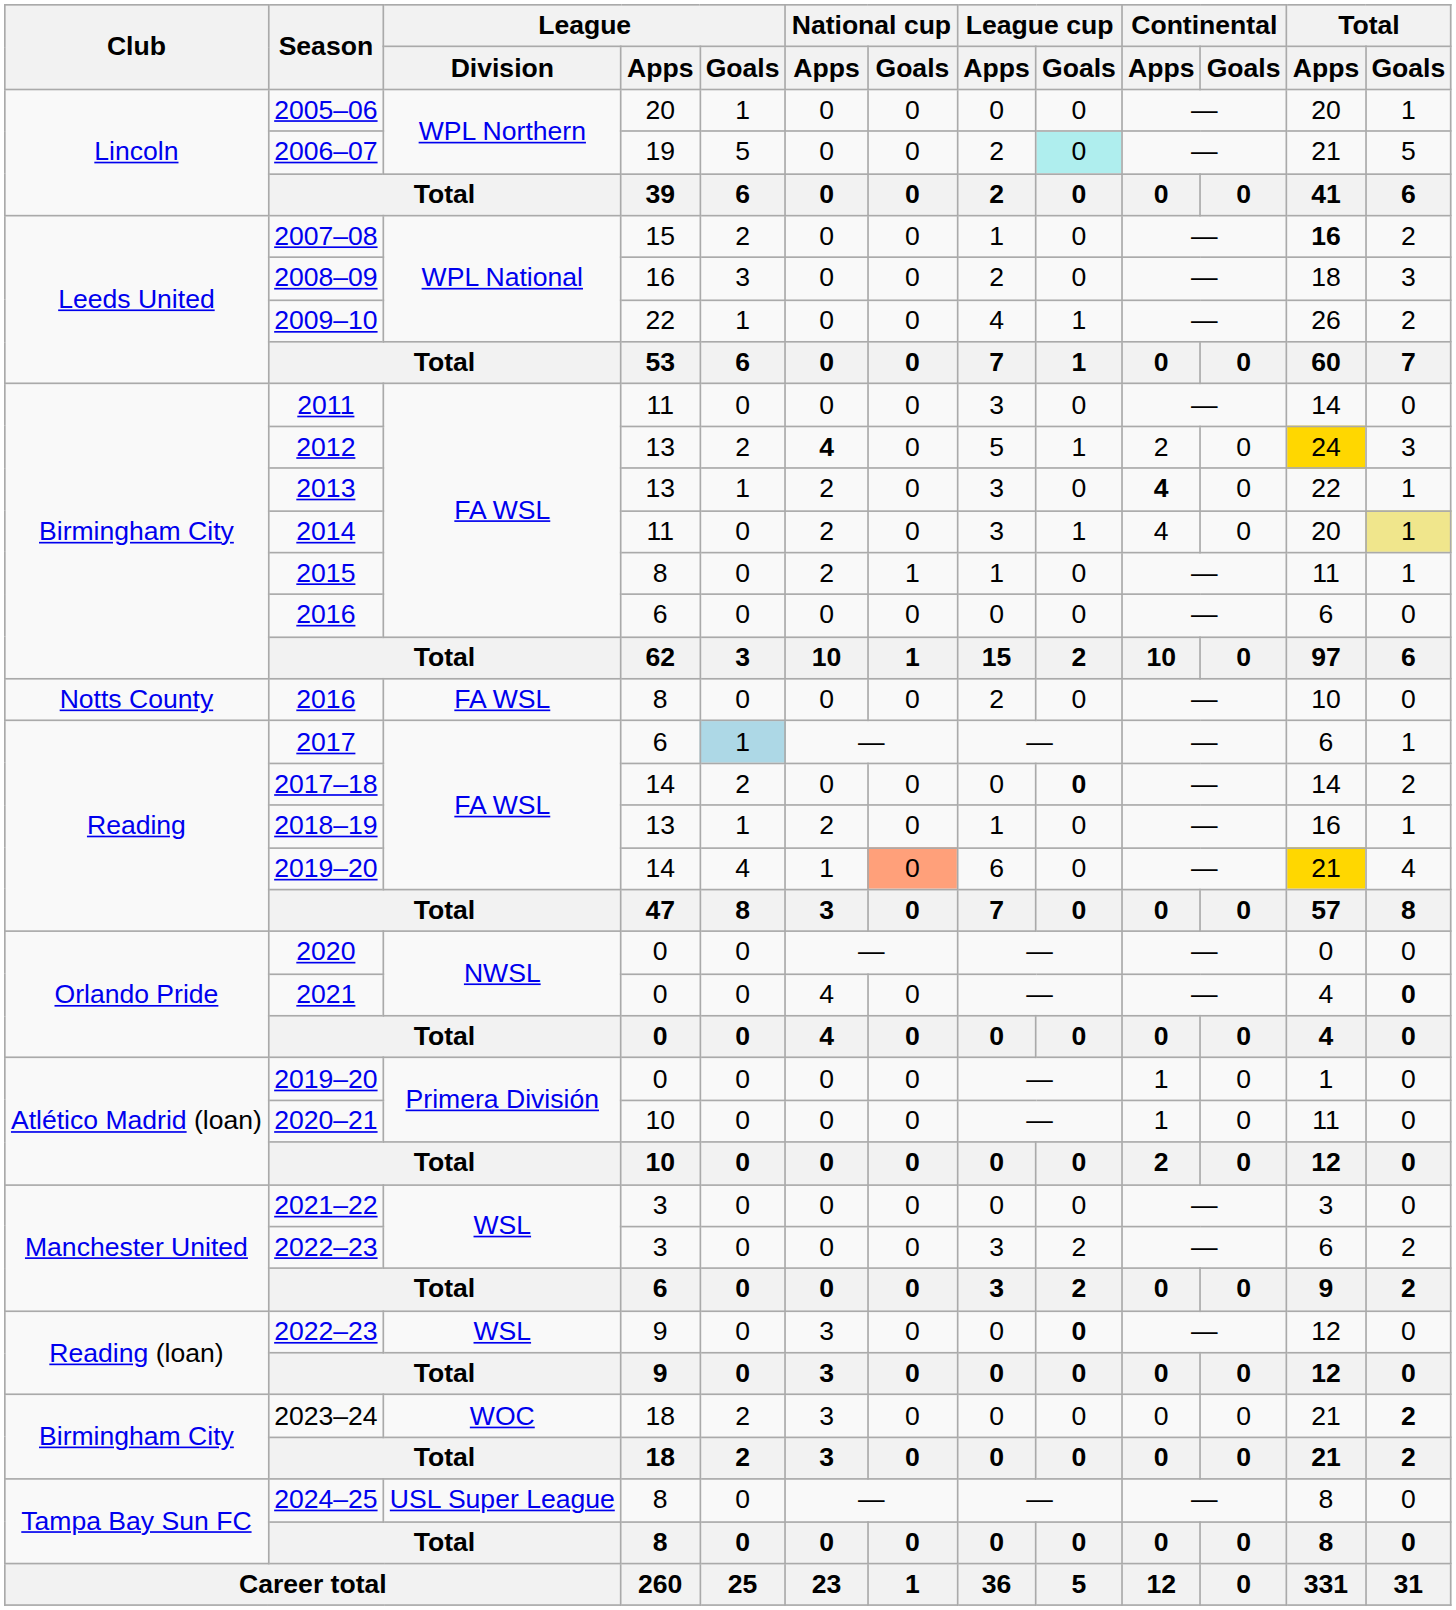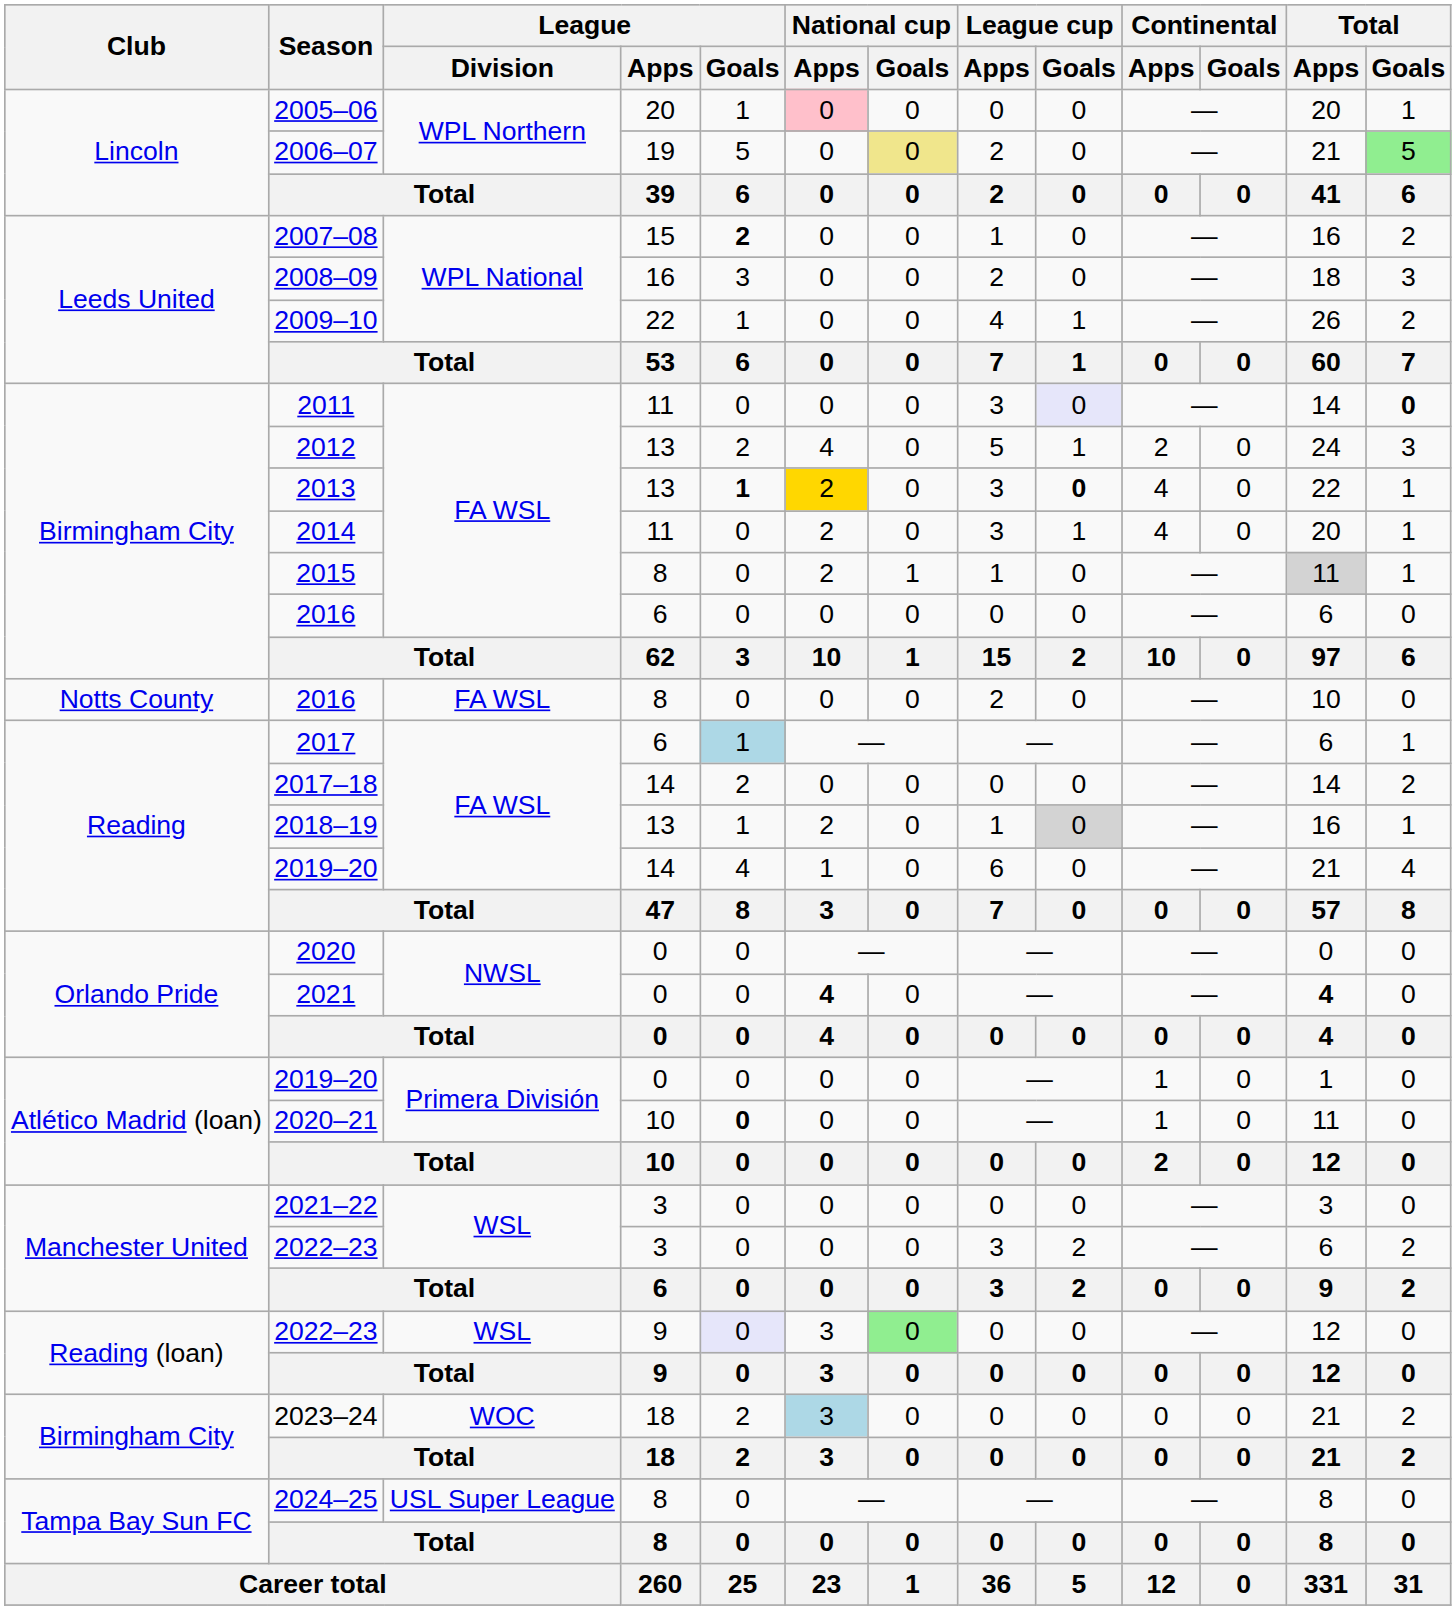(827, 109) no background -> (827, 109) pink background
(912, 151) no background -> (912, 151) khaki background
(1079, 151) paleturquoise background -> (1079, 151) no background
(1408, 151) no background -> (1408, 151) lightgreen background
(743, 236) normal -> (743, 236) bold
(1326, 236) bold -> (1326, 236) normal
(1079, 404) no background -> (1079, 404) lavender background
(1408, 404) normal -> (1408, 404) bold
(827, 446) bold -> (827, 446) normal
(1326, 446) gold background -> (1326, 446) no background
(743, 488) normal -> (743, 488) bold
(827, 488) no background -> (827, 488) gold background
(1079, 488) normal -> (1079, 488) bold
(1161, 488) bold -> (1161, 488) normal
(1408, 531) khaki background -> (1408, 531) no background
(1326, 573) no background -> (1326, 573) lightgrey background
(1079, 783) bold -> (1079, 783) normal
(1079, 825) no background -> (1079, 825) lightgrey background
(912, 868) lightsalmon background -> (912, 868) no background
(1326, 868) gold background -> (1326, 868) no background
(827, 994) normal -> (827, 994) bold
(1326, 994) normal -> (1326, 994) bold
(1408, 994) bold -> (1408, 994) normal
(743, 1120) normal -> (743, 1120) bold
(743, 1331) no background -> (743, 1331) lavender background
(912, 1331) no background -> (912, 1331) lightgreen background
(1079, 1331) bold -> (1079, 1331) normal
(827, 1415) no background -> (827, 1415) lightblue background
(1408, 1415) bold -> (1408, 1415) normal
